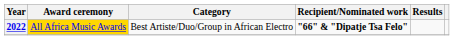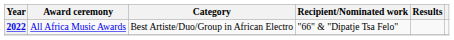(78, 27) gold background -> (78, 27) no background
(353, 27) bold -> (348, 27) normal
